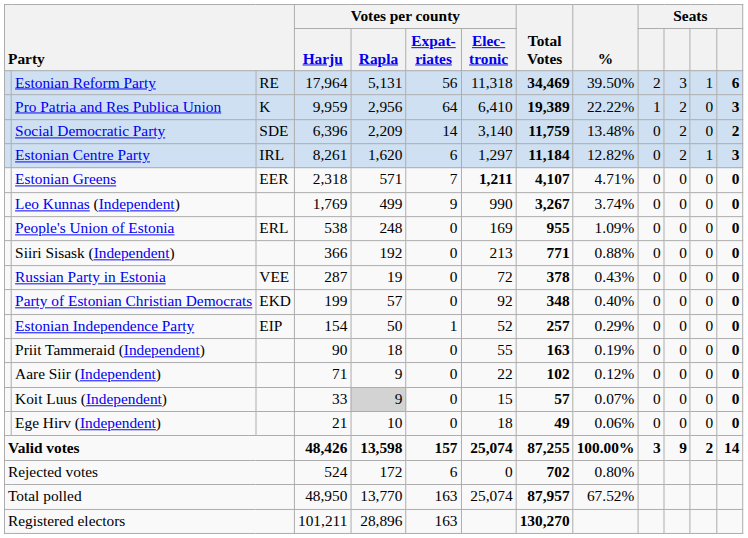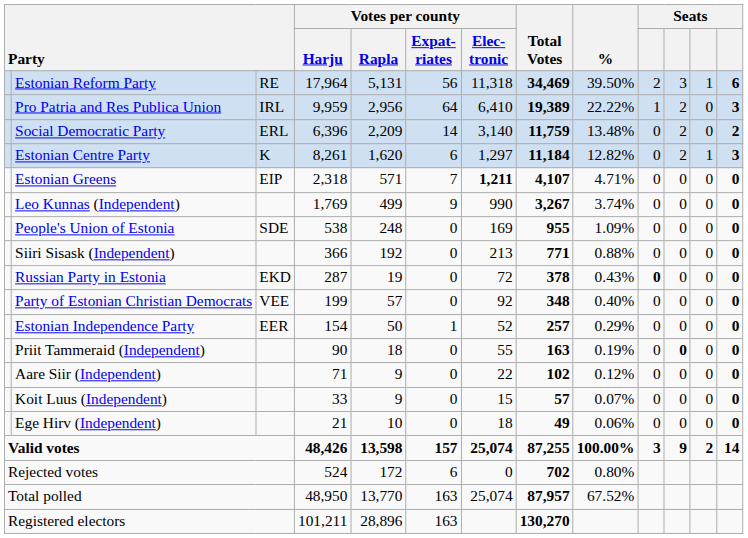(265, 107) K -> (272, 107) IRL
(274, 131) SDE -> (274, 131) ERL
(272, 155) IRL -> (265, 155) K
(274, 180) EER -> (271, 180) EIP
(274, 228) ERL -> (274, 228) SDE
(274, 277) VEE -> (275, 277) EKD
(657, 277) normal -> (657, 277) bold
(275, 301) EKD -> (274, 301) VEE
(271, 326) EIP -> (274, 326) EER
(683, 350) normal -> (683, 350) bold
(399, 399) lightgrey background -> (399, 399) no background
